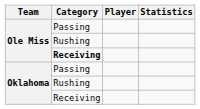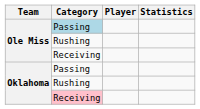(72, 26) no background -> (72, 26) lightblue background
(77, 55) bold -> (77, 55) normal
(77, 97) no background -> (77, 97) pink background
